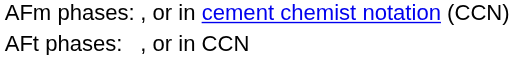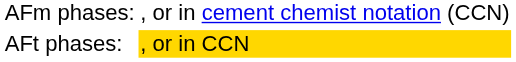(195, 43) no background -> (195, 43) gold background
